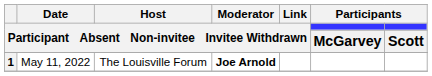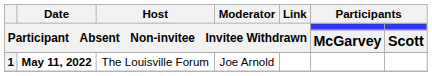(56, 62) normal -> (57, 62) bold
(246, 62) bold -> (247, 62) normal
